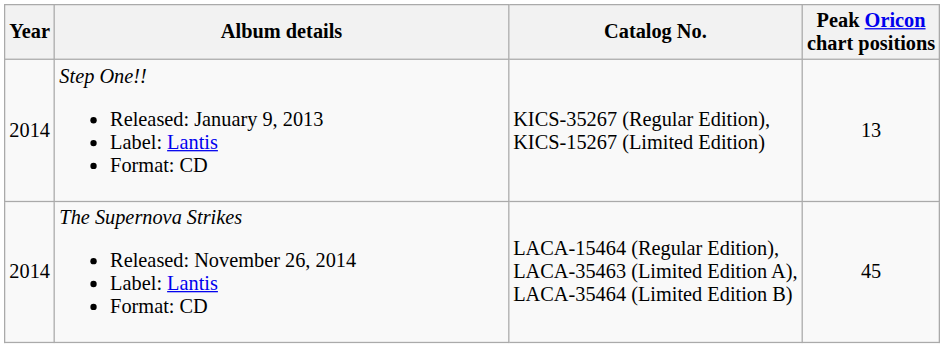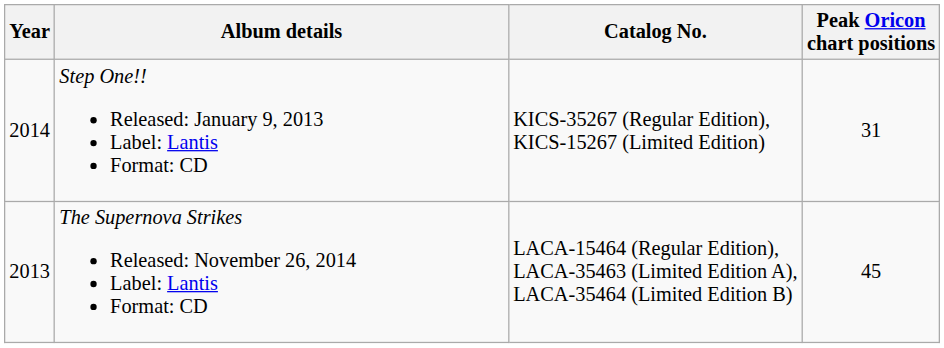(871, 130) 13 -> (871, 130) 31
(30, 271) 2014 -> (30, 271) 2013
